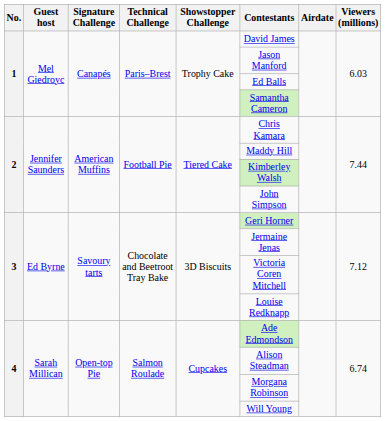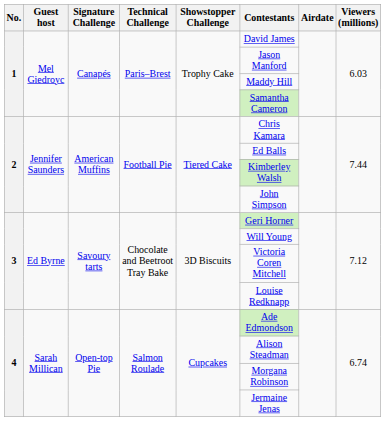(269, 81) Ed Balls -> (269, 81) Maddy Hill
(269, 151) Maddy Hill -> (269, 151) Ed Balls
(269, 242) Jermaine Jenas -> (269, 236) Will Young
(269, 409) Will Young -> (269, 403) Jermaine Jenas
